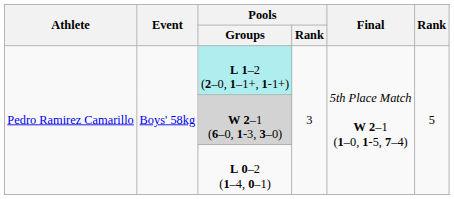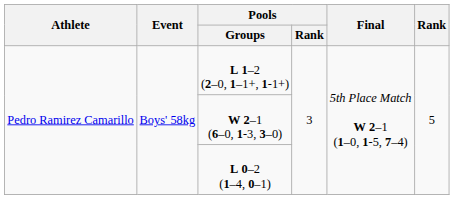(245, 77) paleturquoise background -> (245, 77) no background
(245, 127) lightgrey background -> (245, 127) no background
